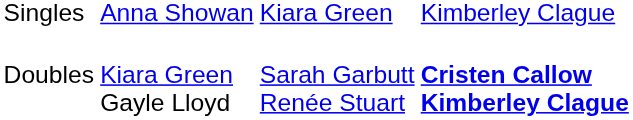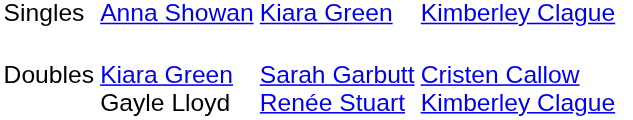(525, 88) bold -> (518, 88) normal
